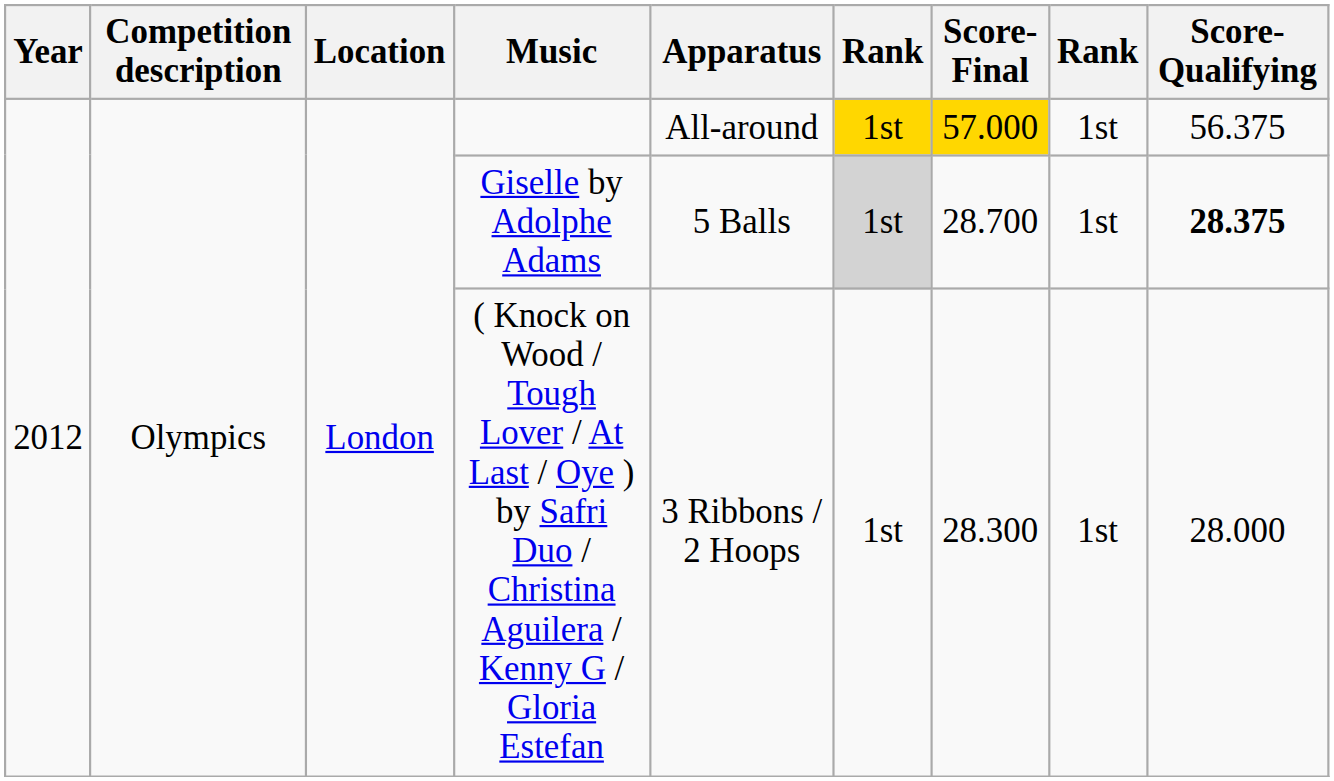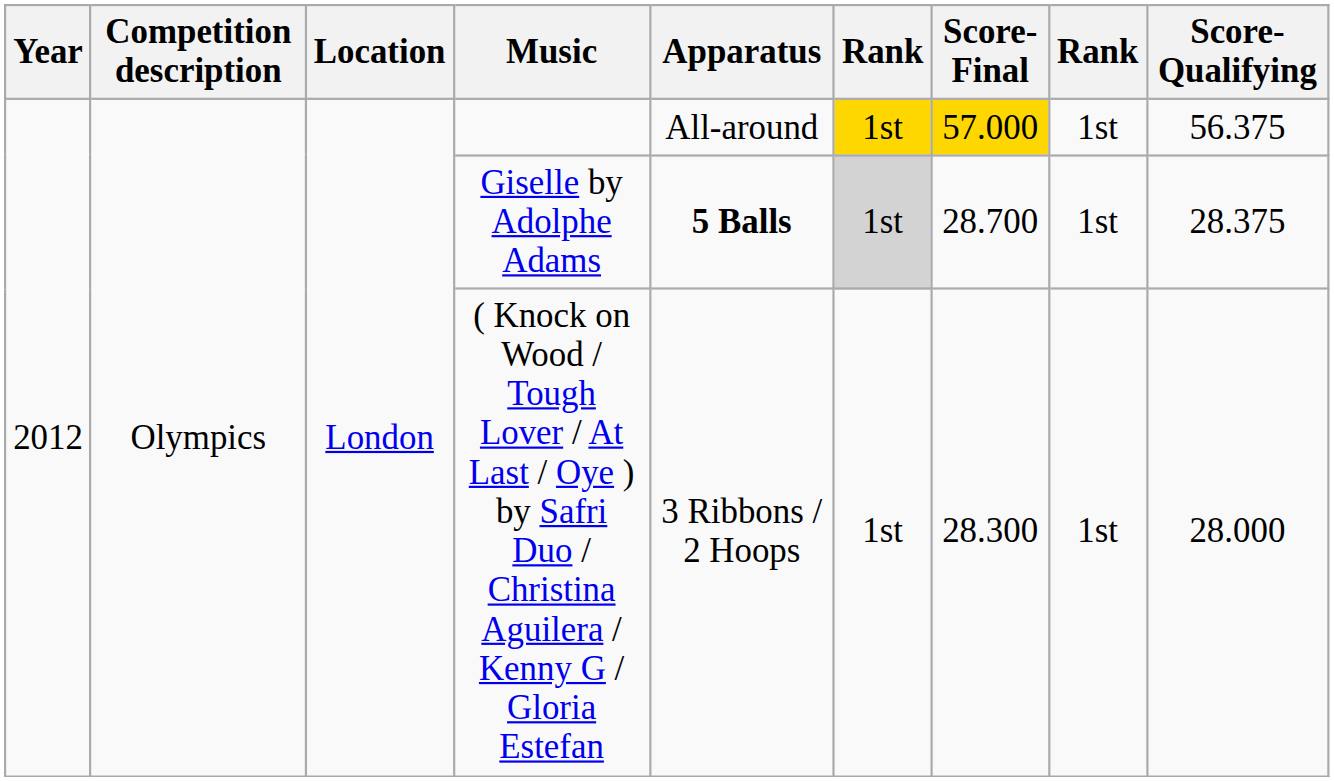(742, 221) normal -> (742, 221) bold
(1237, 221) bold -> (1237, 221) normal
